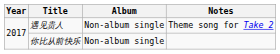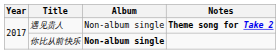(221, 26) normal -> (221, 26) bold
(124, 41) normal -> (124, 41) bold
